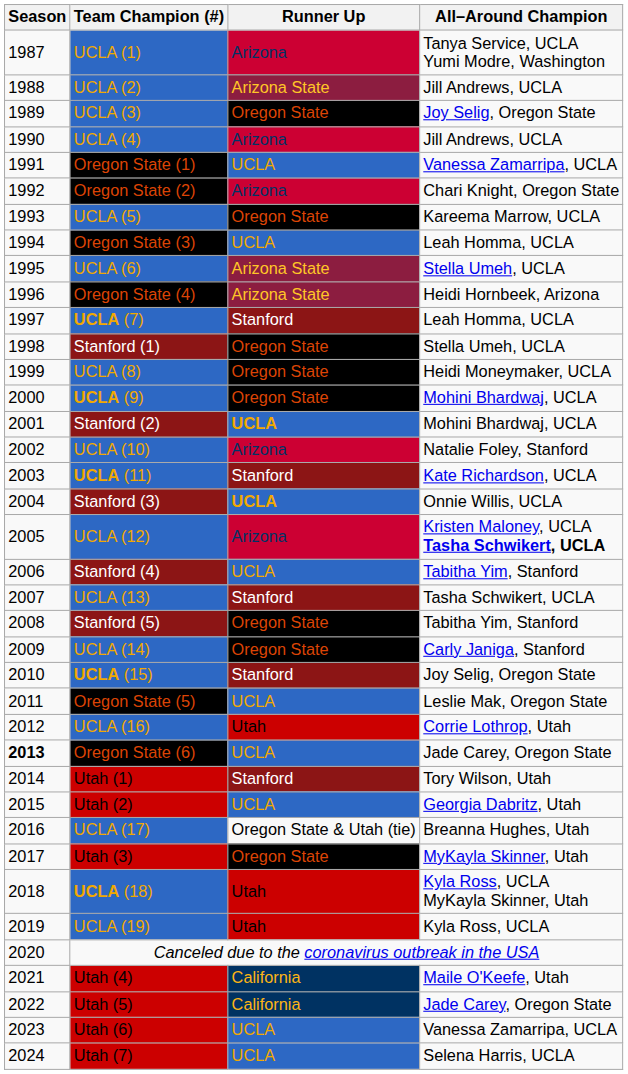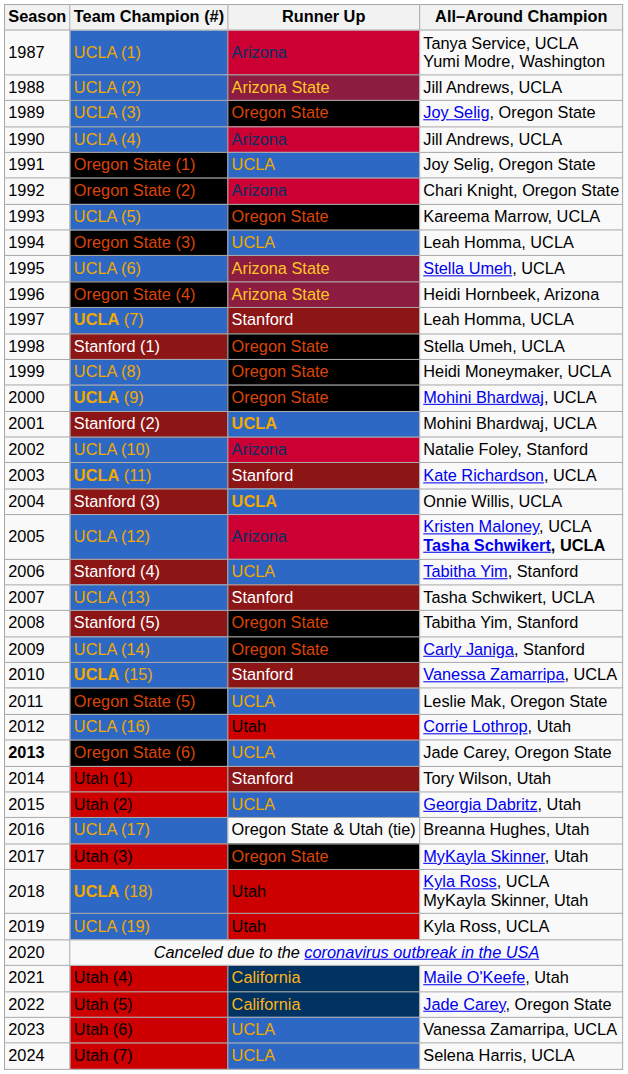(520, 165) Vanessa Zamarripa, UCLA -> (509, 165) Joy Selig, Oregon State
(509, 675) Joy Selig, Oregon State -> (520, 675) Vanessa Zamarripa, UCLA
